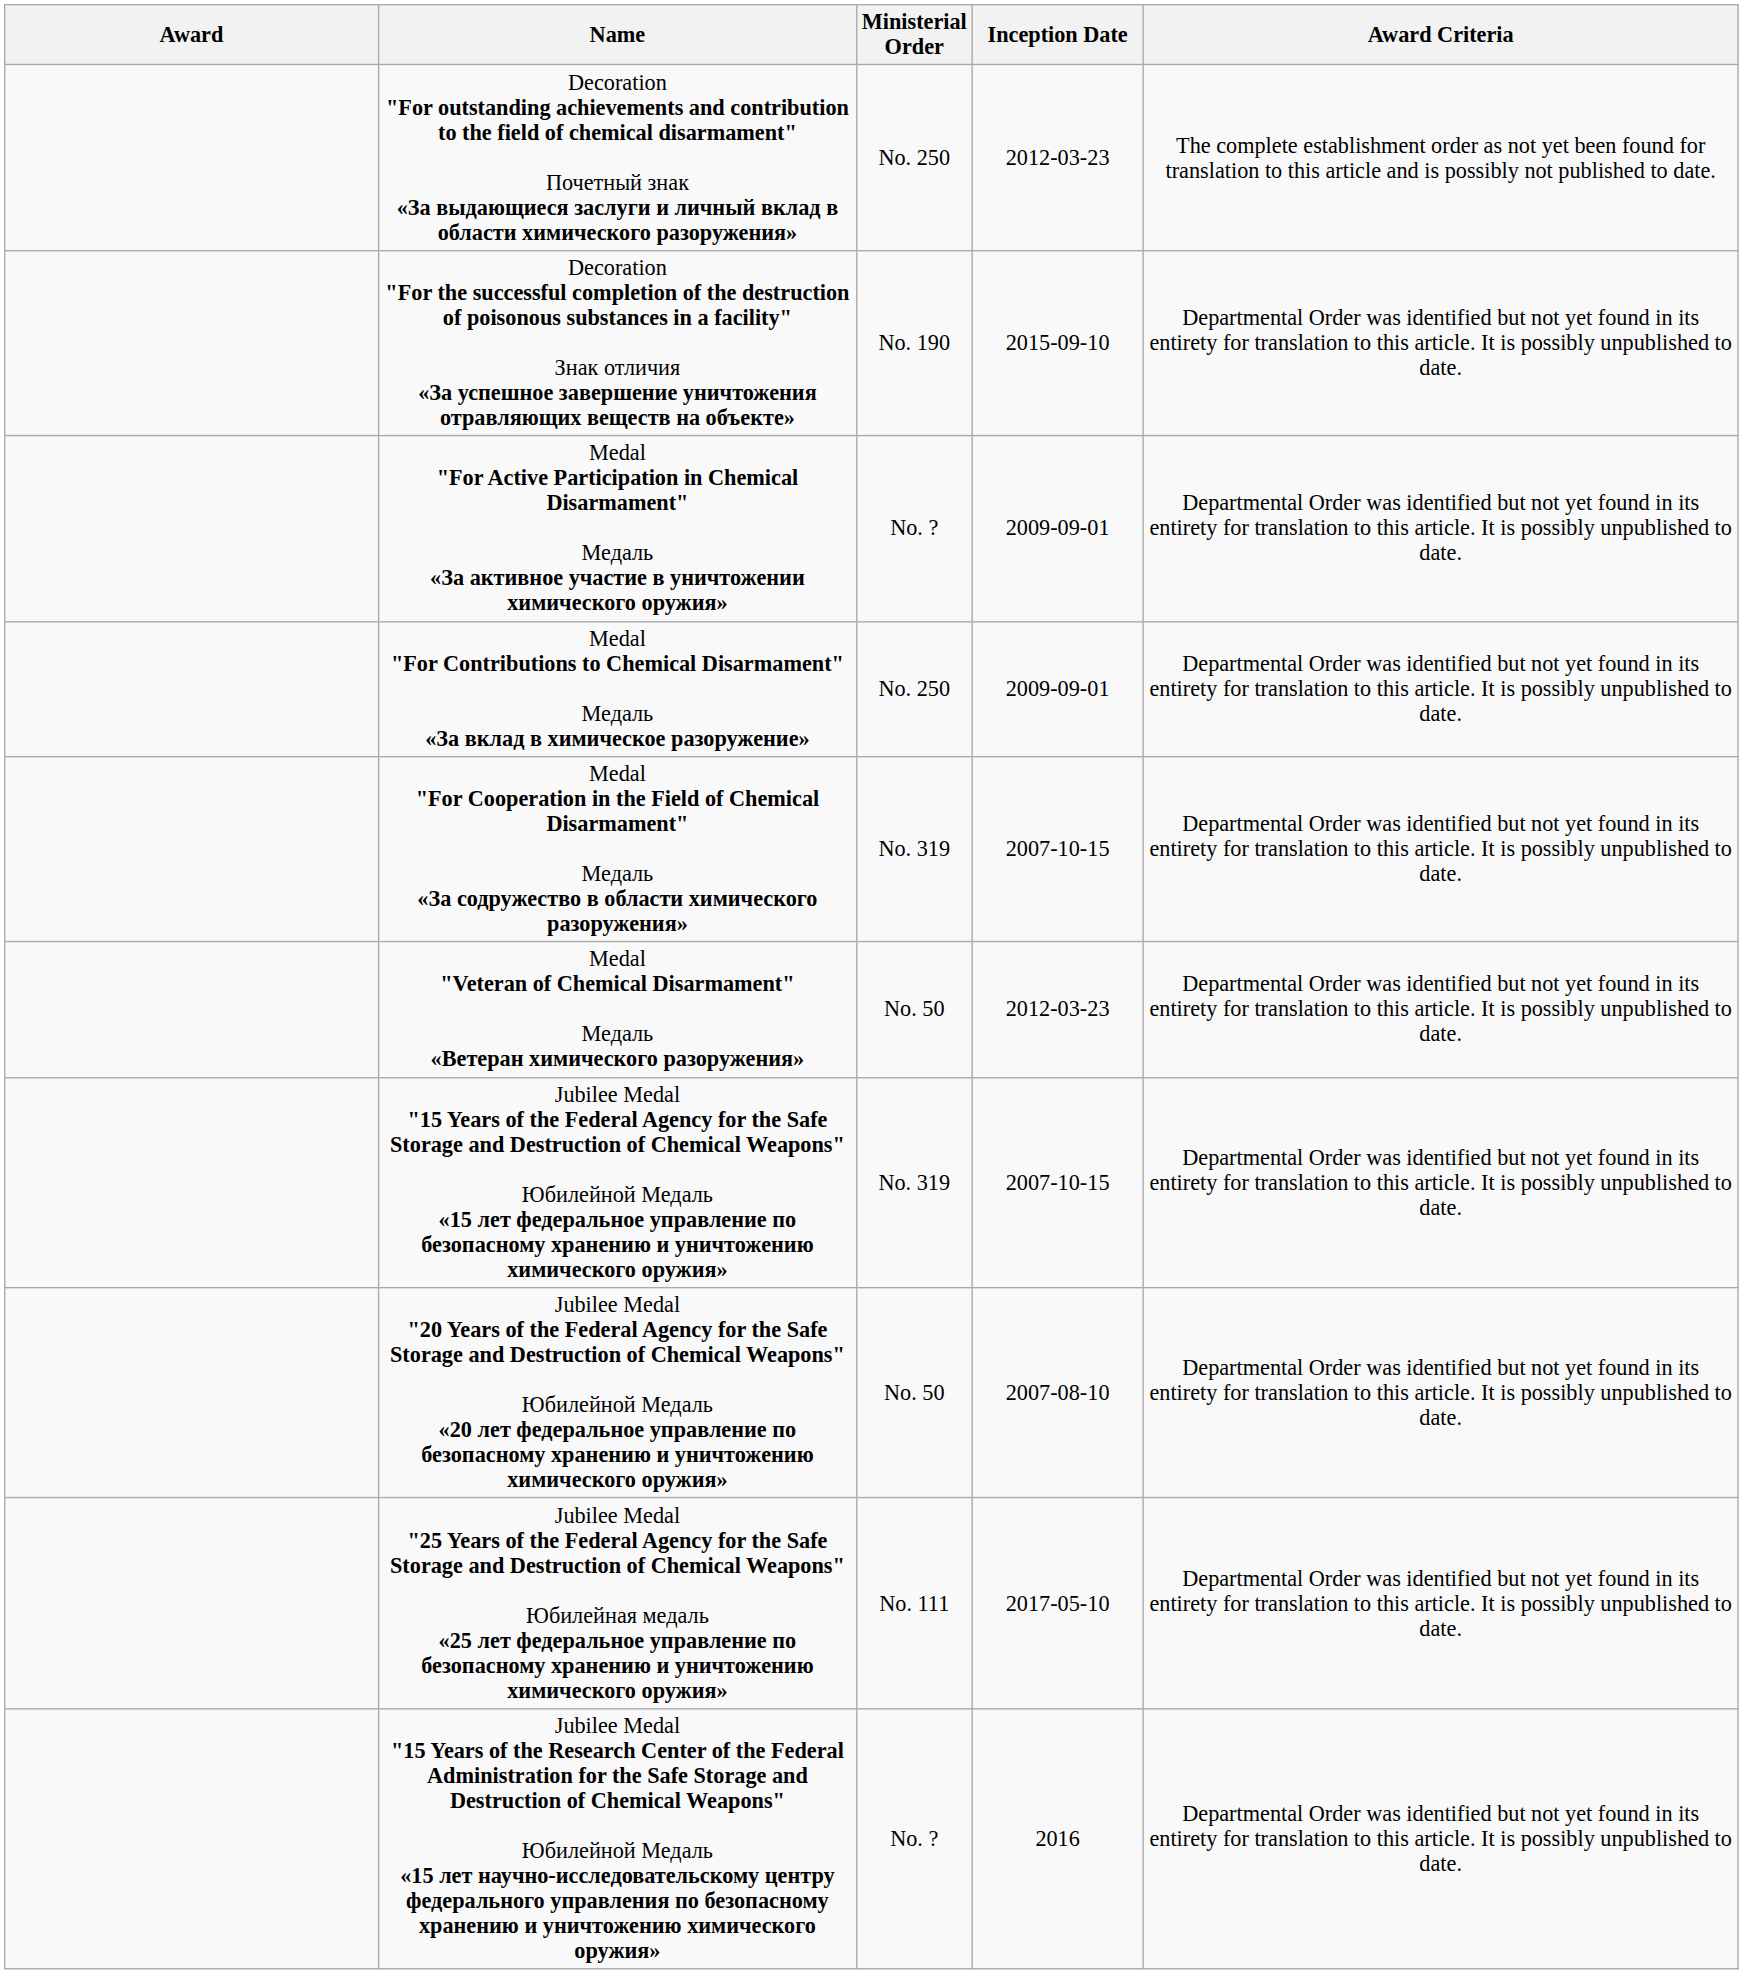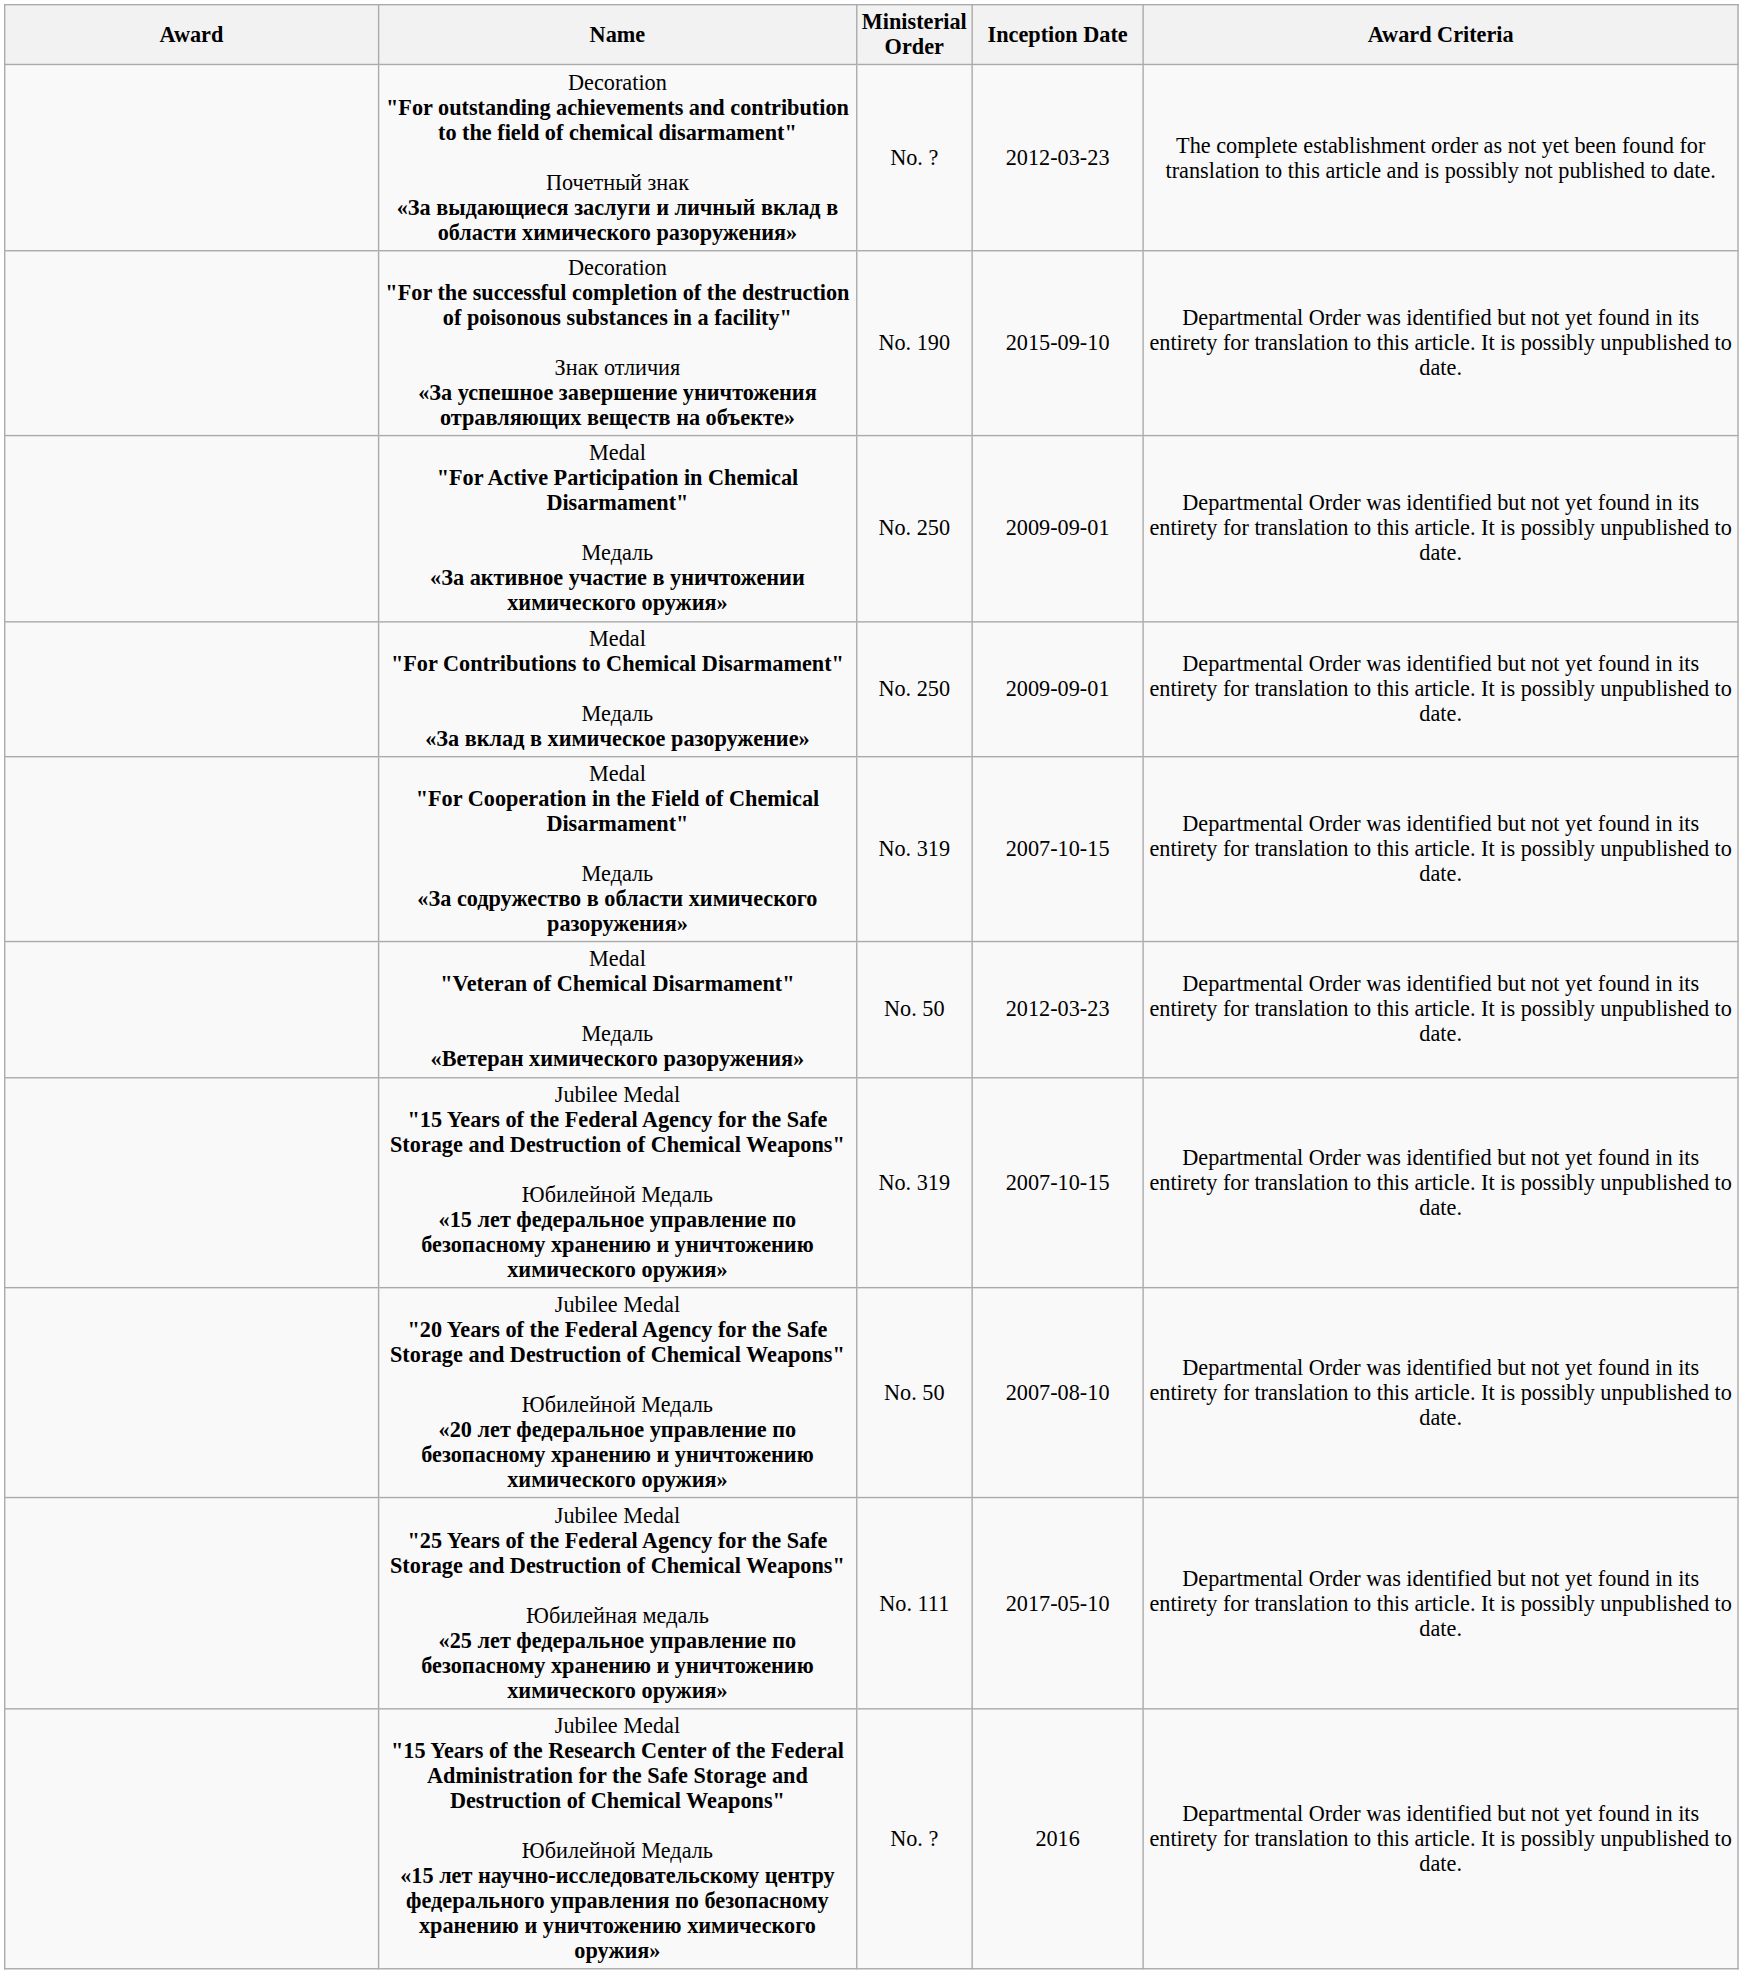(914, 157) No. 250 -> (914, 157) No. ?
(914, 528) No. ? -> (914, 528) No. 250
